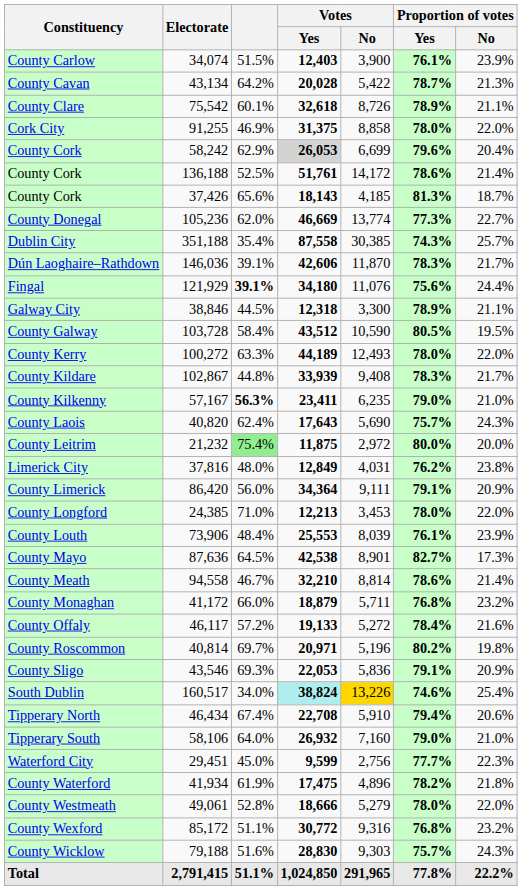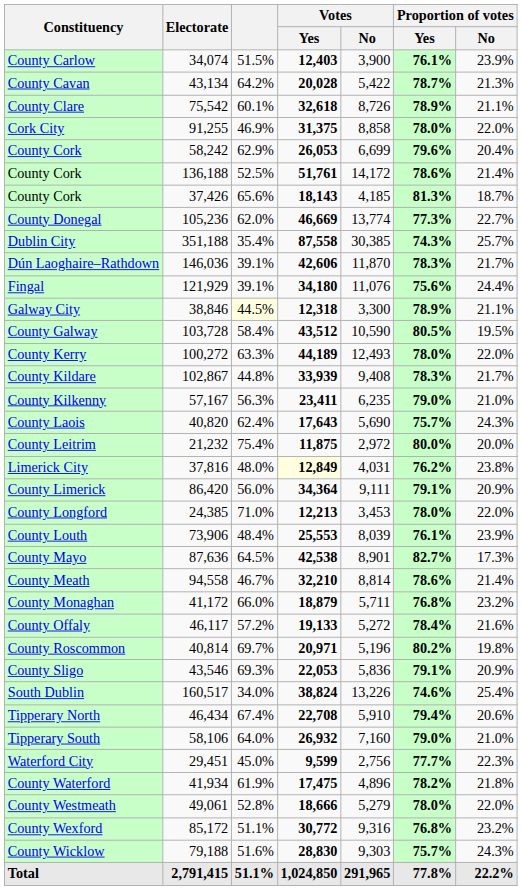(318, 151) lightgrey background -> (318, 151) no background
(254, 286) bold -> (256, 286) normal
(256, 309) no background -> (256, 309) lightyellow background
(254, 399) bold -> (256, 399) normal
(256, 444) lightgreen background -> (256, 444) no background
(318, 467) no background -> (318, 467) lightyellow background
(318, 693) paleturquoise background -> (318, 693) no background
(371, 693) gold background -> (371, 693) no background
